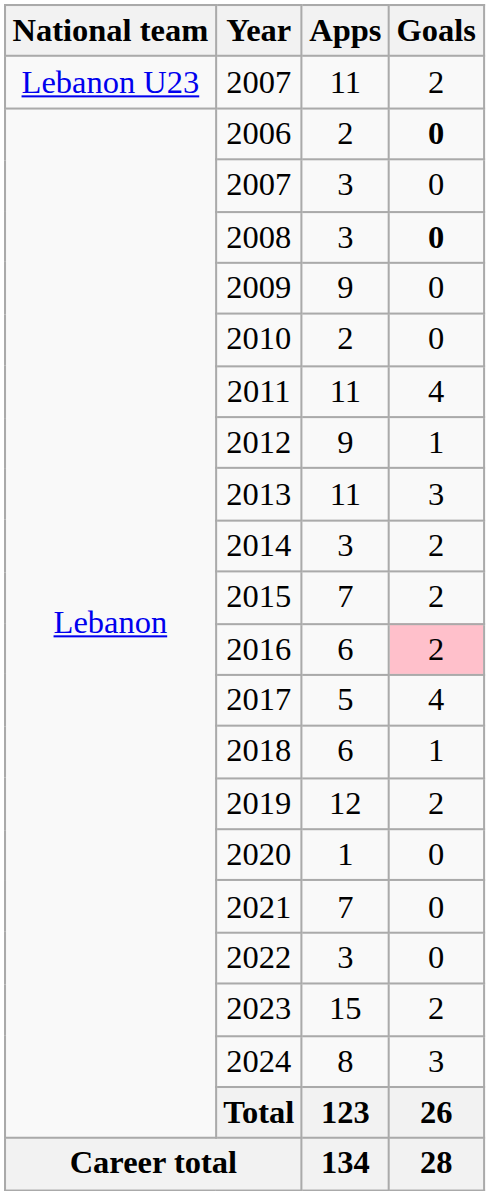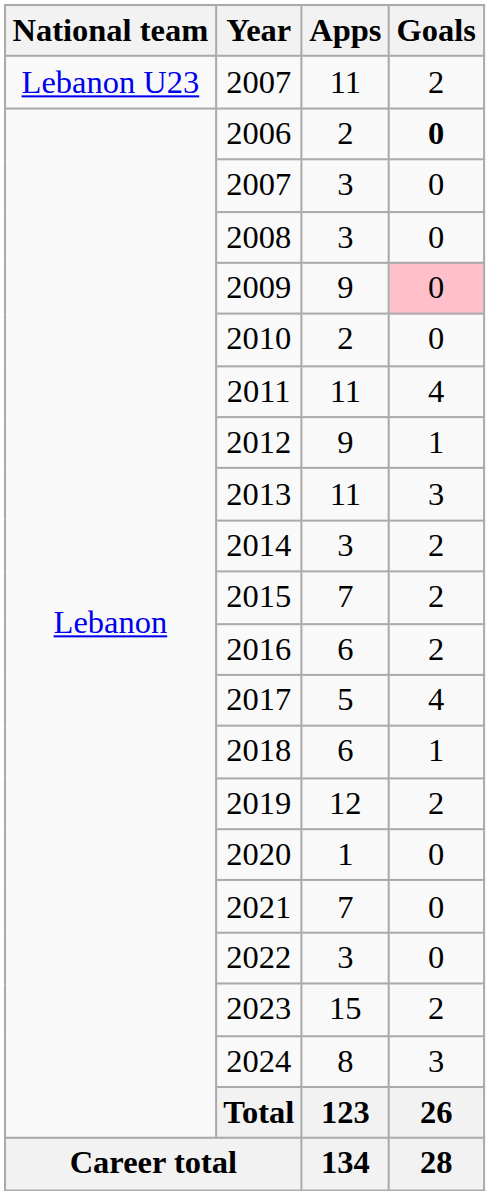(436, 236) bold -> (436, 236) normal
(436, 287) no background -> (436, 287) pink background
(436, 648) pink background -> (436, 648) no background
